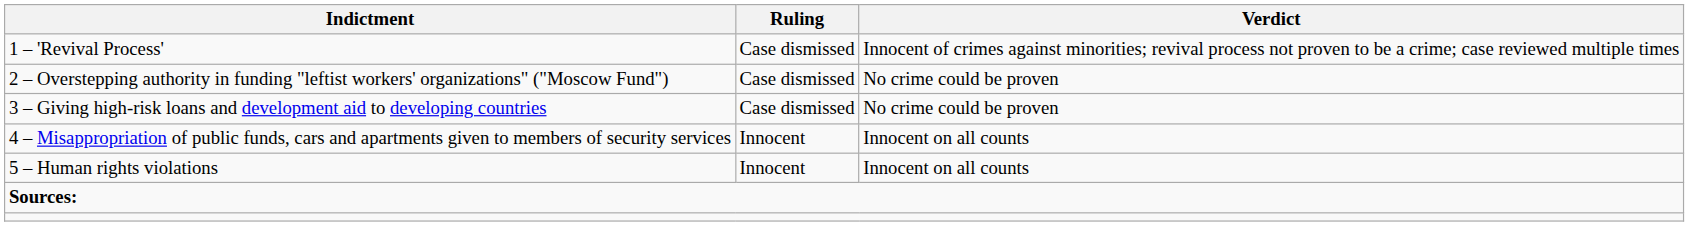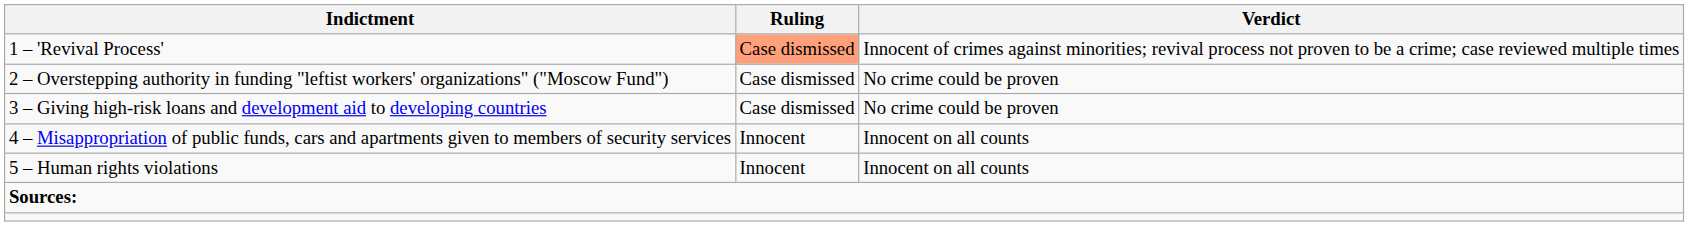(797, 49) no background -> (797, 49) lightsalmon background
